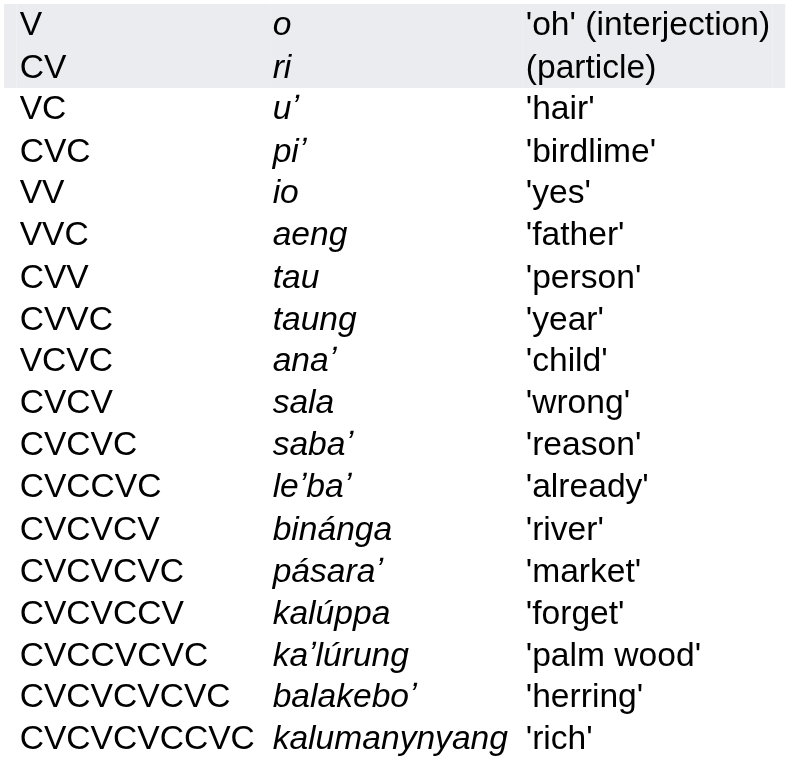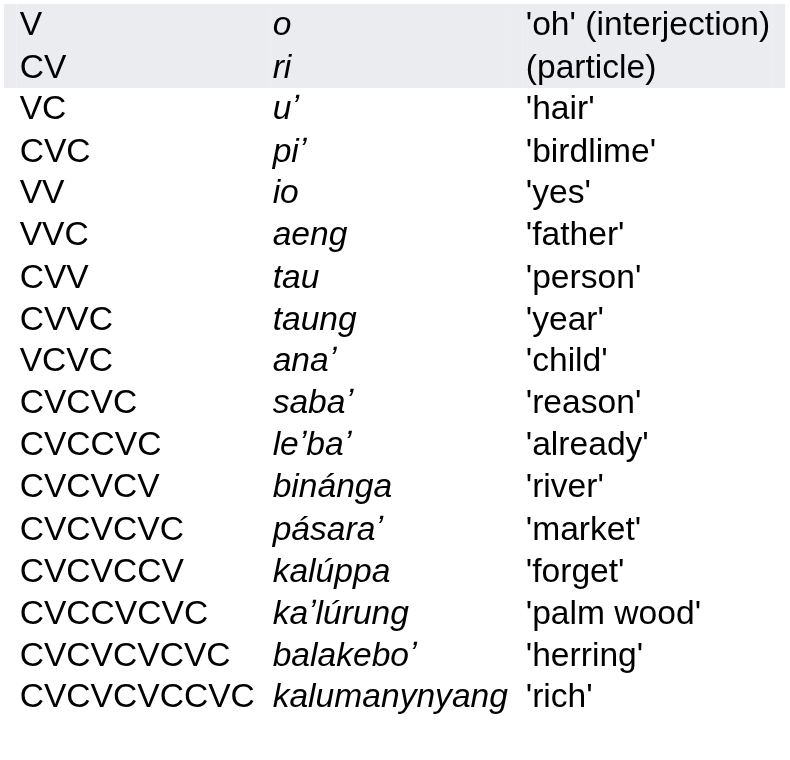- row: (66, 402)
